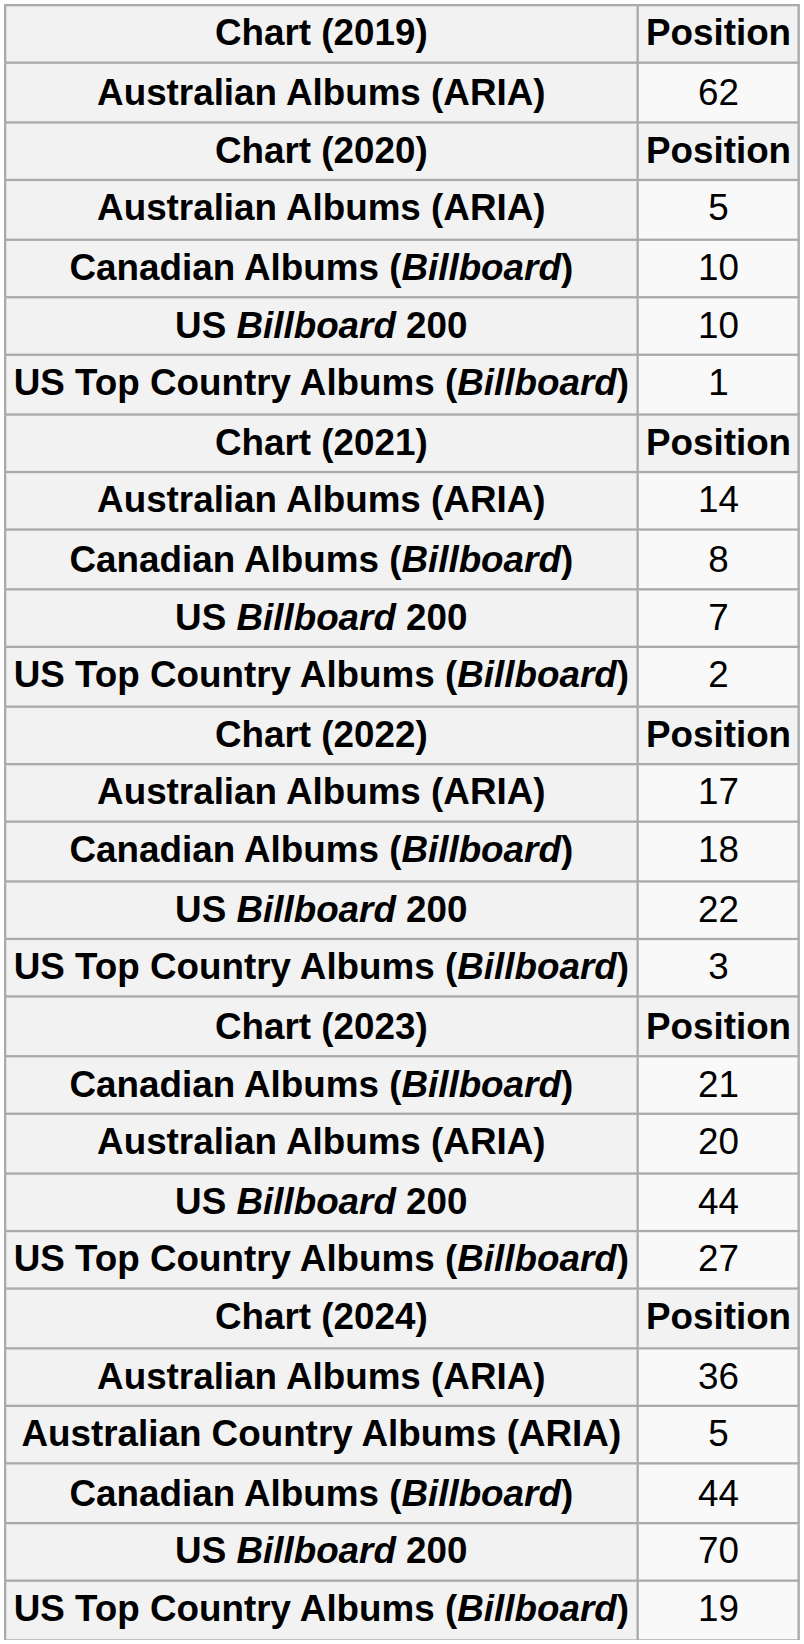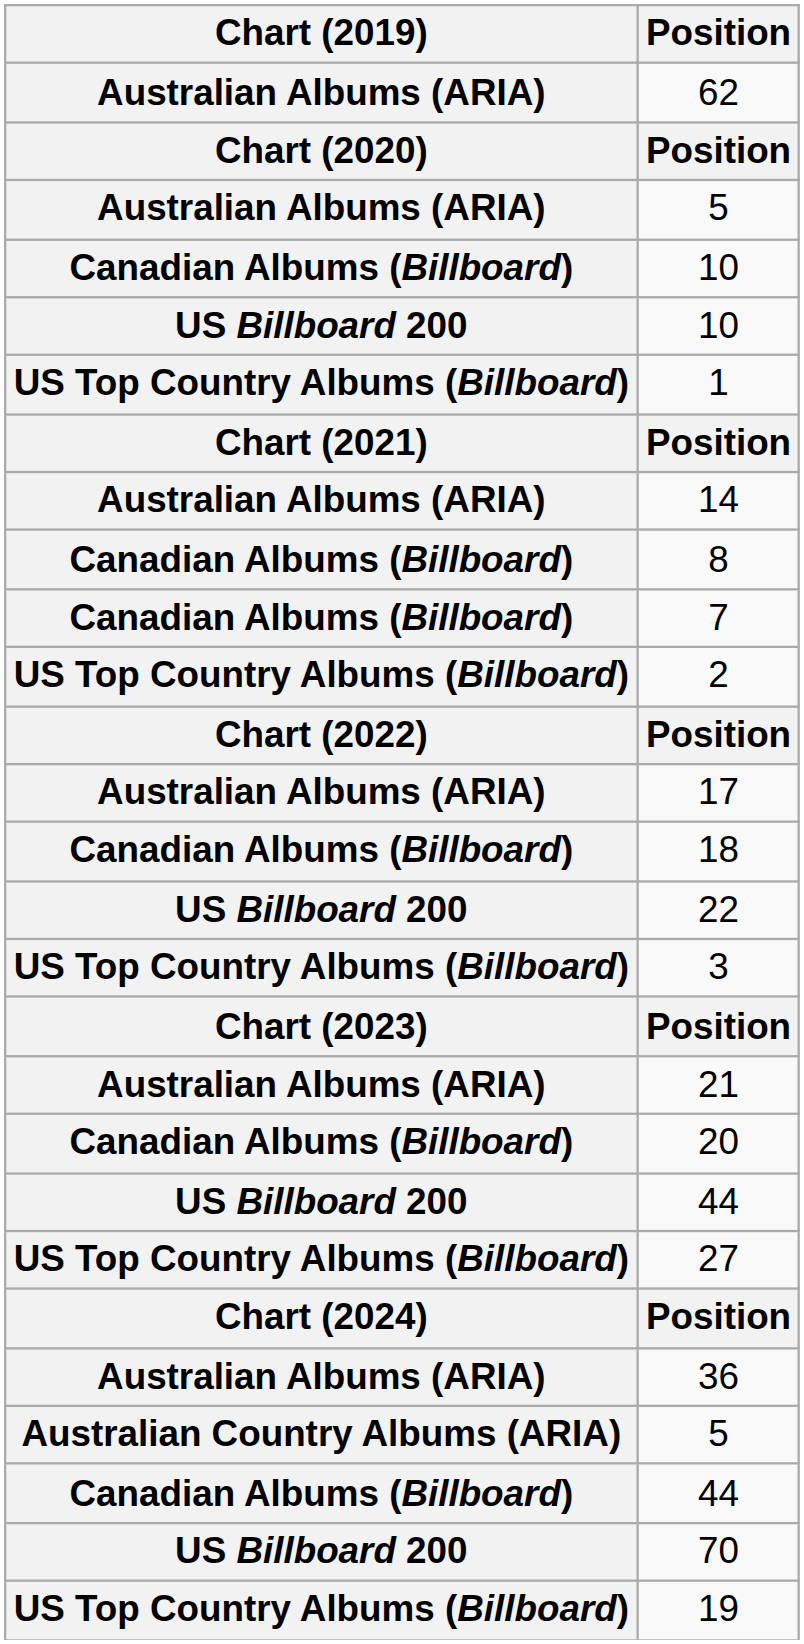(321, 617) US Billboard 200 -> (321, 617) Canadian Albums (Billboard)
(321, 1084) Canadian Albums (Billboard) -> (321, 1084) Australian Albums (ARIA)
(321, 1142) Australian Albums (ARIA) -> (321, 1142) Canadian Albums (Billboard)
